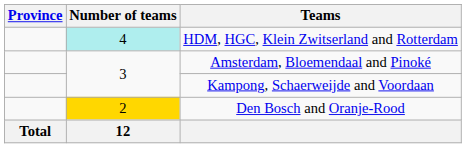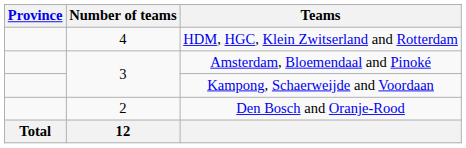(123, 39) paleturquoise background -> (123, 39) no background
(123, 108) gold background -> (123, 108) no background
